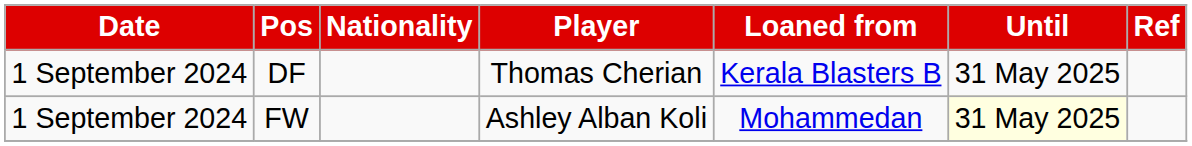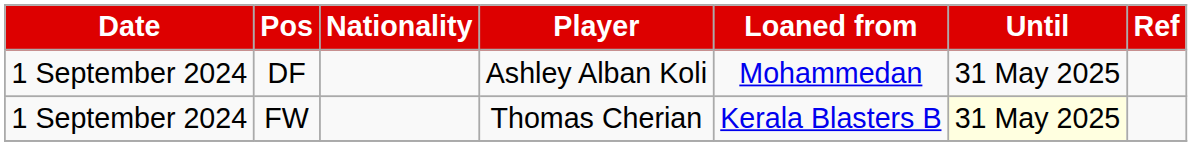(596, 72) Thomas Cherian -> (596, 72) Ashley Alban Koli
(831, 72) Kerala Blasters B -> (831, 72) Mohammedan
(596, 118) Ashley Alban Koli -> (596, 118) Thomas Cherian
(831, 118) Mohammedan -> (831, 118) Kerala Blasters B
